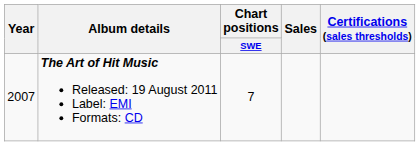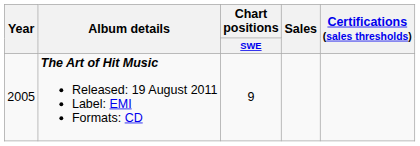(21, 97) 2007 -> (21, 97) 2005
(251, 97) 7 -> (251, 97) 9
